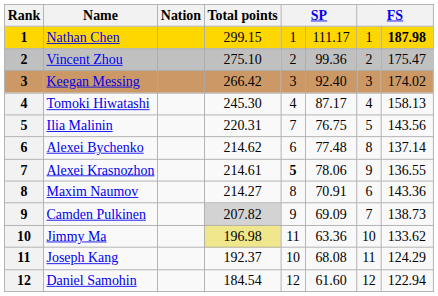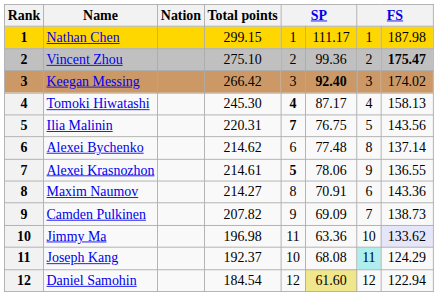(407, 37) bold -> (407, 37) normal
(407, 59) normal -> (407, 59) bold
(331, 81) normal -> (331, 81) bold
(293, 103) normal -> (293, 103) bold
(293, 125) normal -> (293, 125) bold
(243, 214) lightgrey background -> (243, 214) no background
(243, 236) khaki background -> (243, 236) no background
(407, 236) no background -> (407, 236) lavender background
(369, 258) no background -> (369, 258) paleturquoise background
(331, 280) no background -> (331, 280) khaki background
